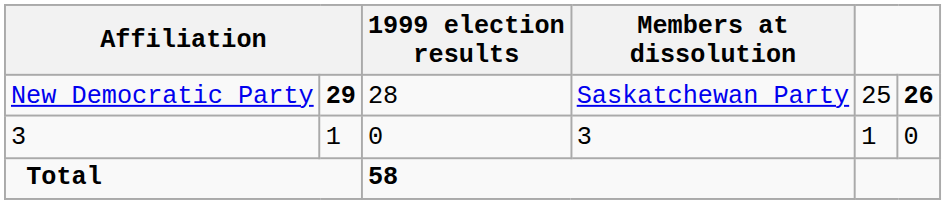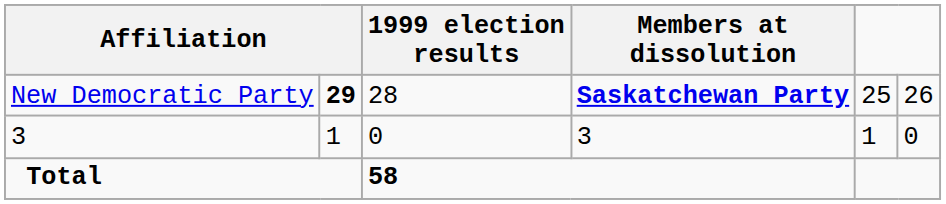(713, 96) normal -> (713, 96) bold
(919, 96) bold -> (919, 96) normal
